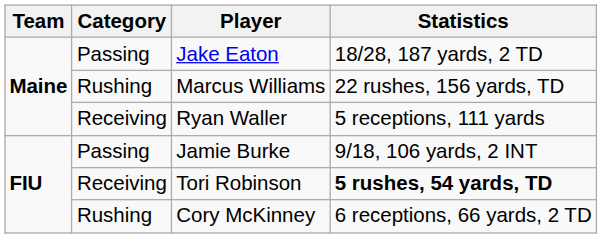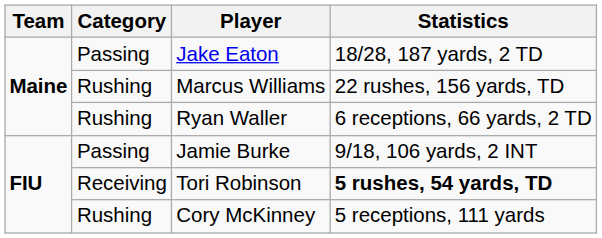(122, 118) Receiving -> (114, 118) Rushing
(440, 118) 5 receptions, 111 yards -> (463, 118) 6 receptions, 66 yards, 2 TD
(463, 216) 6 receptions, 66 yards, 2 TD -> (440, 216) 5 receptions, 111 yards
